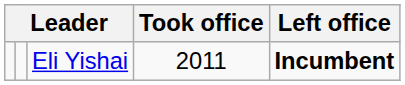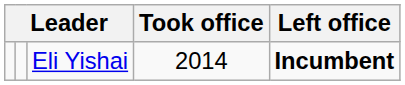(201, 60) 2011 -> (201, 60) 2014
